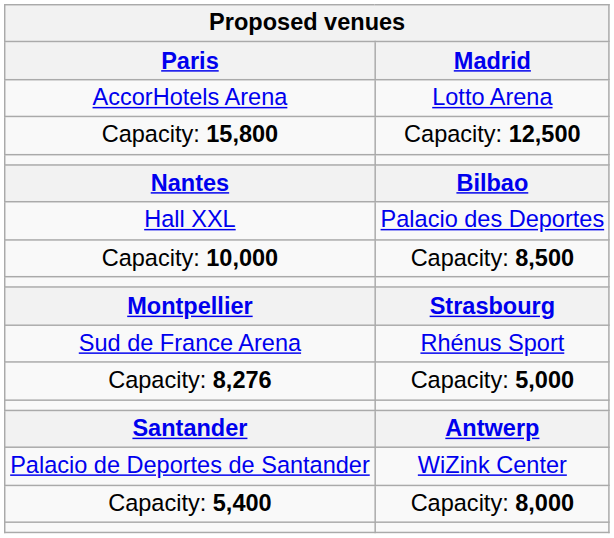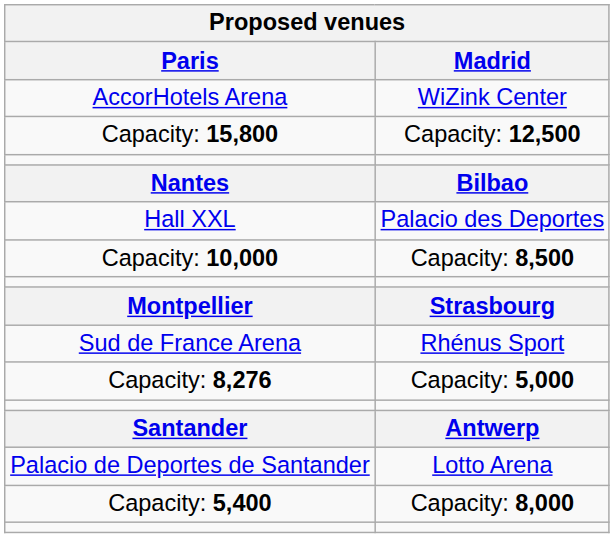(492, 97) Lotto Arena -> (492, 97) WiZink Center
(492, 465) WiZink Center -> (492, 465) Lotto Arena
